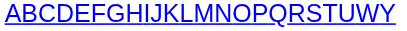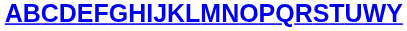(200, 13) normal -> (204, 13) bold
